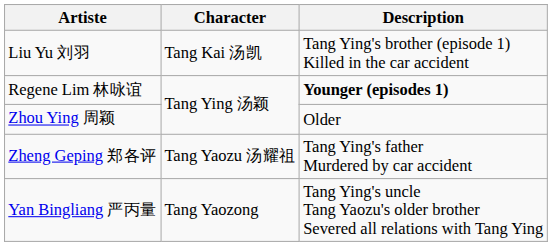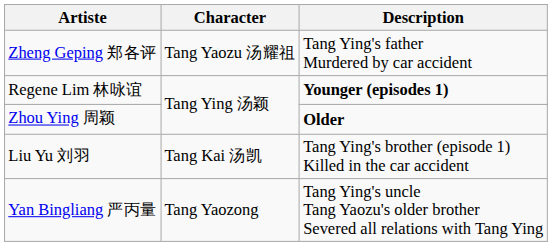rows swapped: (82, 155) <-> (49, 52)
(322, 119) normal -> (324, 119) bold
